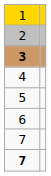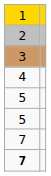(22, 56) bold -> (22, 56) normal
(22, 119) 6 -> (22, 119) 5
